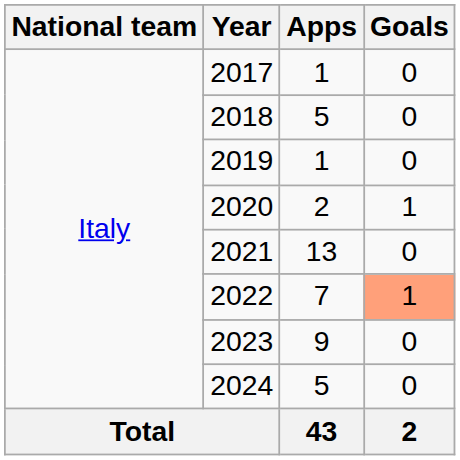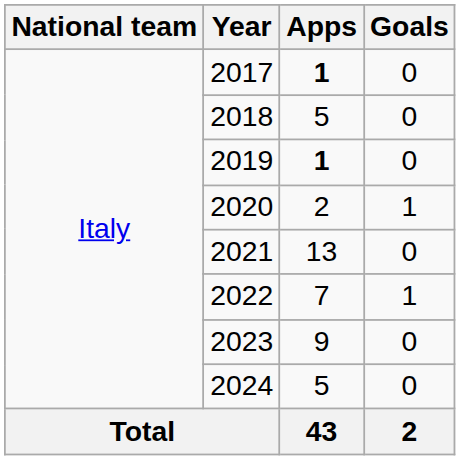(322, 71) normal -> (322, 71) bold
(322, 161) normal -> (322, 161) bold
(409, 296) lightsalmon background -> (409, 296) no background
